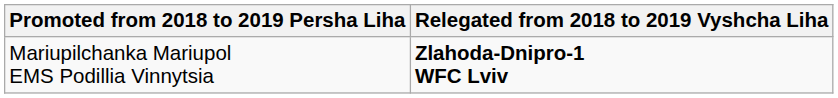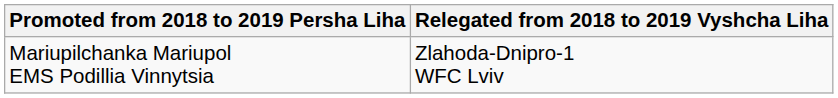(500, 64) bold -> (495, 64) normal
